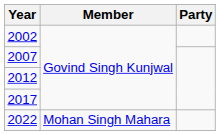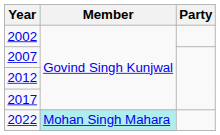(107, 120) no background -> (107, 120) paleturquoise background
